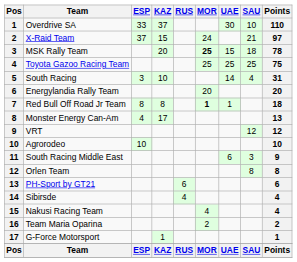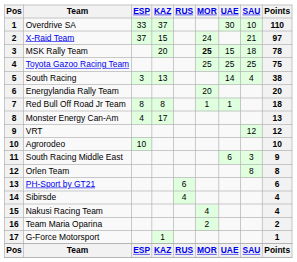(163, 78) 10 -> (163, 78) 13
(277, 78) 31 -> (277, 78) 38
(207, 104) bold -> (207, 104) normal
